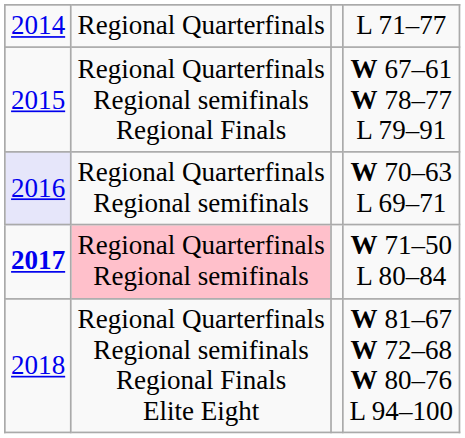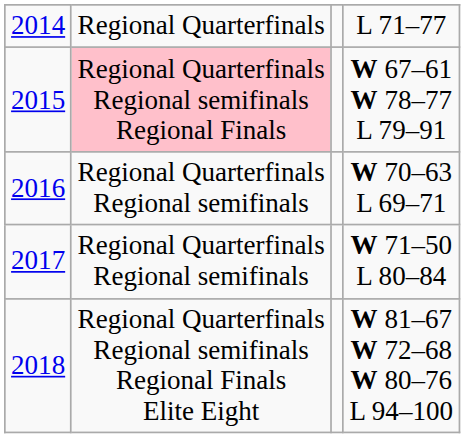(201, 99) no background -> (201, 99) pink background
(38, 187) lavender background -> (38, 187) no background
(38, 261) bold -> (38, 261) normal
(201, 261) pink background -> (201, 261) no background
